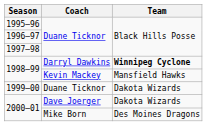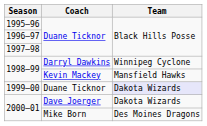(152, 62) bold -> (152, 62) normal
(147, 88) no background -> (147, 88) lavender background
